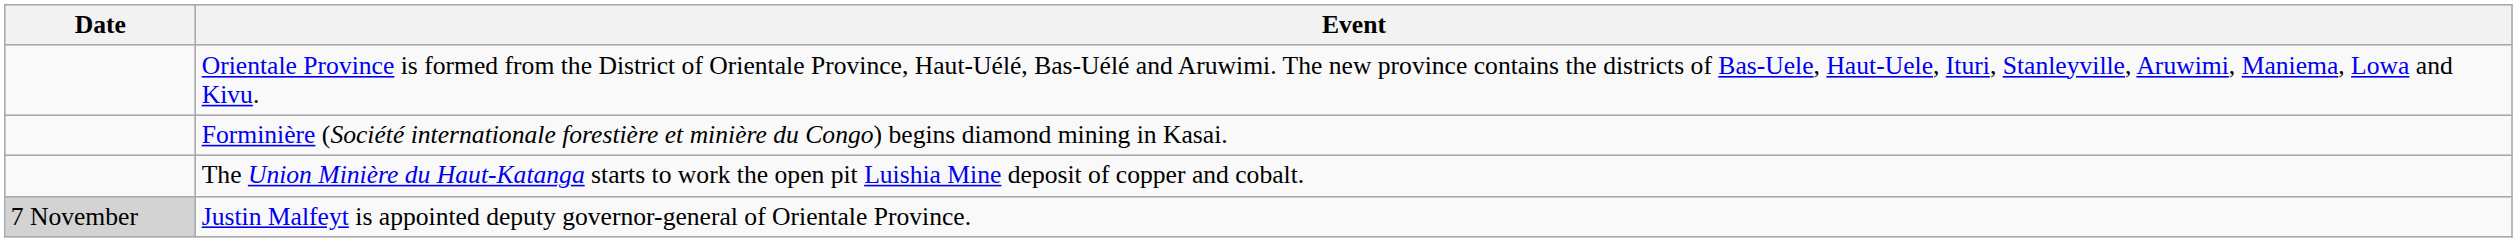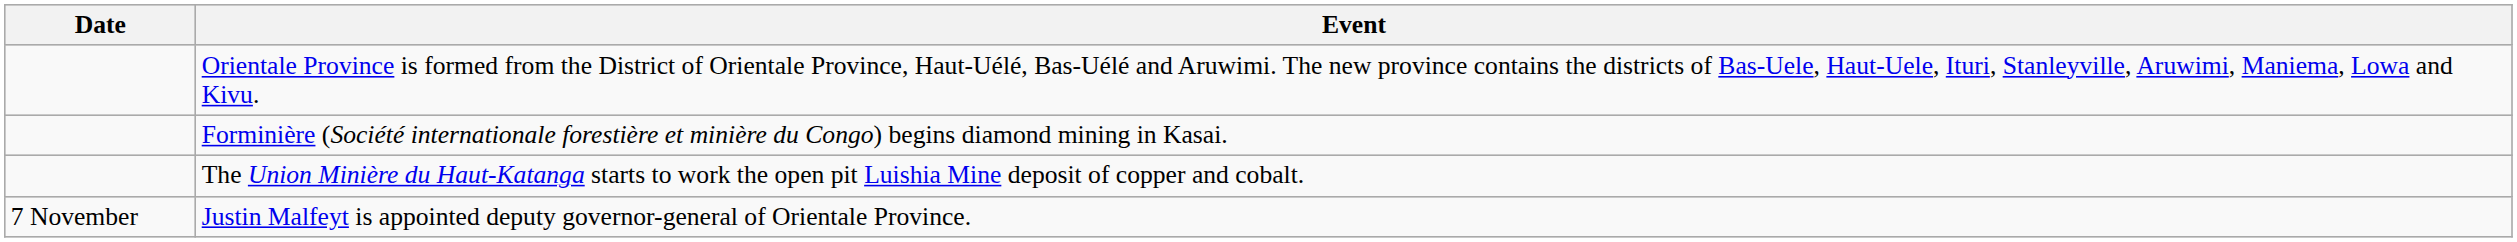(74, 216) lightgrey background -> (74, 216) no background
